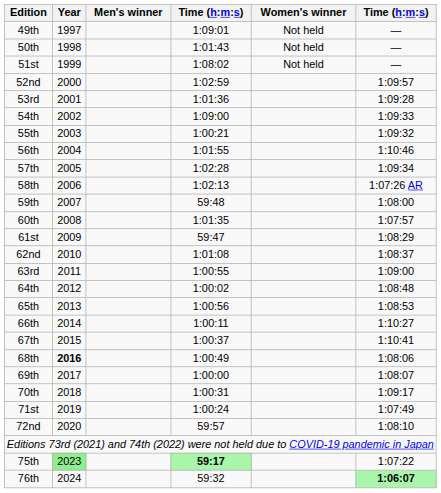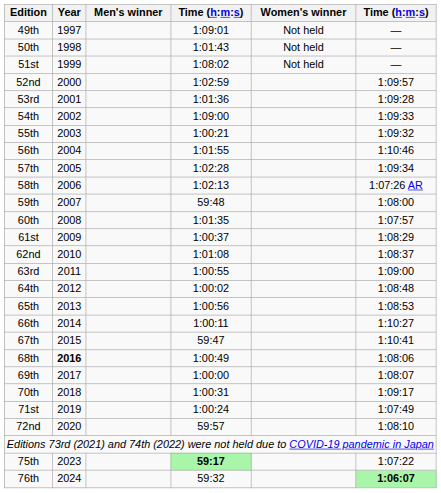(211, 237) 59:47 -> (211, 237) 1:00:37
(211, 340) 1:00:37 -> (211, 340) 59:47
(69, 461) lightgreen background -> (69, 461) no background
